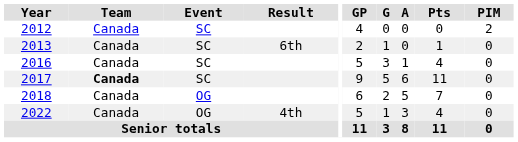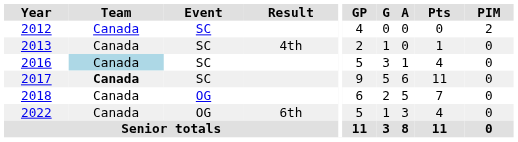(291, 46) 6th -> (291, 46) 4th
(116, 62) no background -> (116, 62) lightblue background
(291, 112) 4th -> (291, 112) 6th
